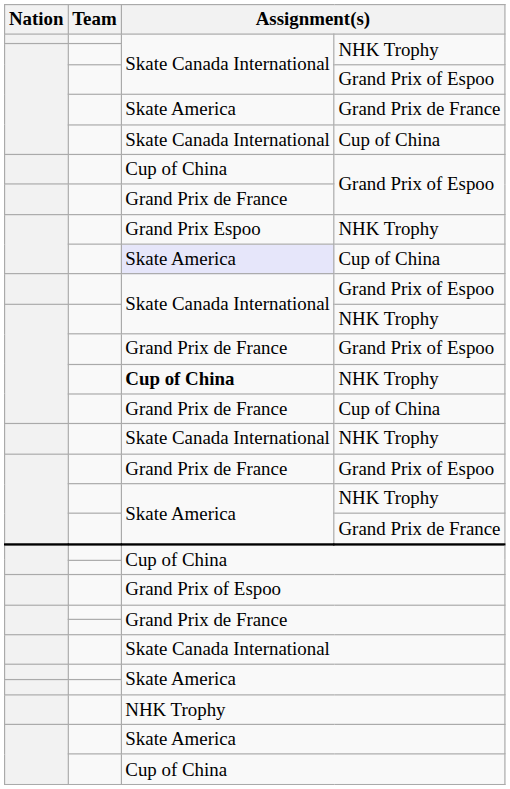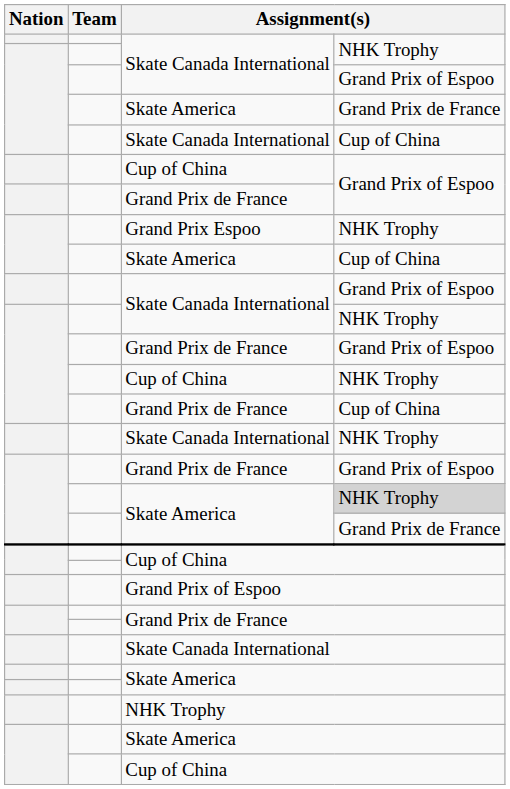(181, 259) lavender background -> (181, 259) no background
(180, 378) bold -> (176, 378) normal
(389, 498) no background -> (389, 498) lightgrey background
